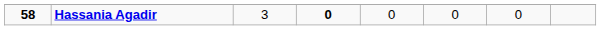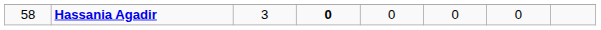(28, 14) bold -> (28, 14) normal
